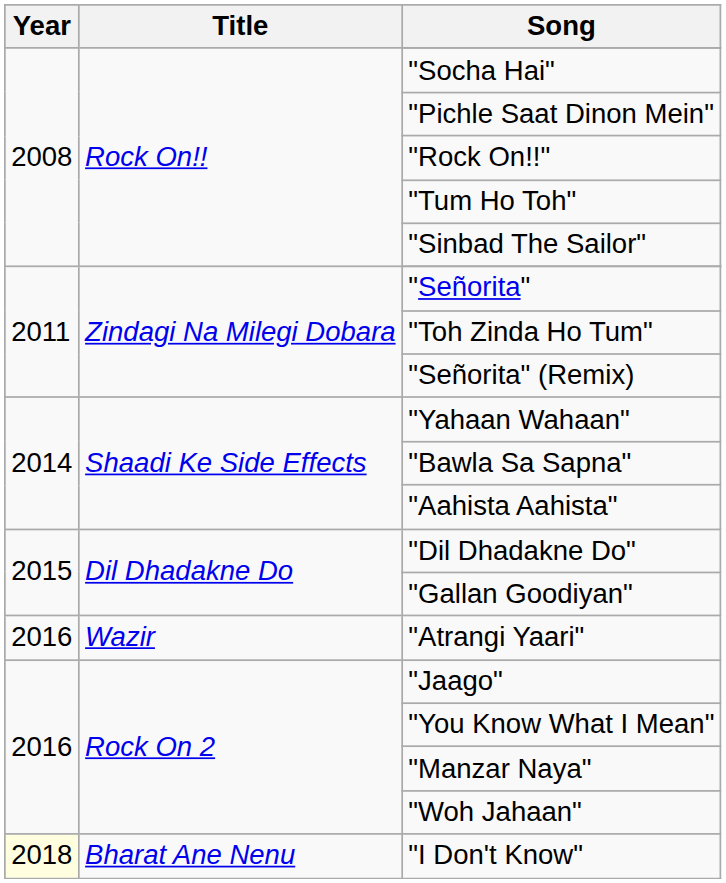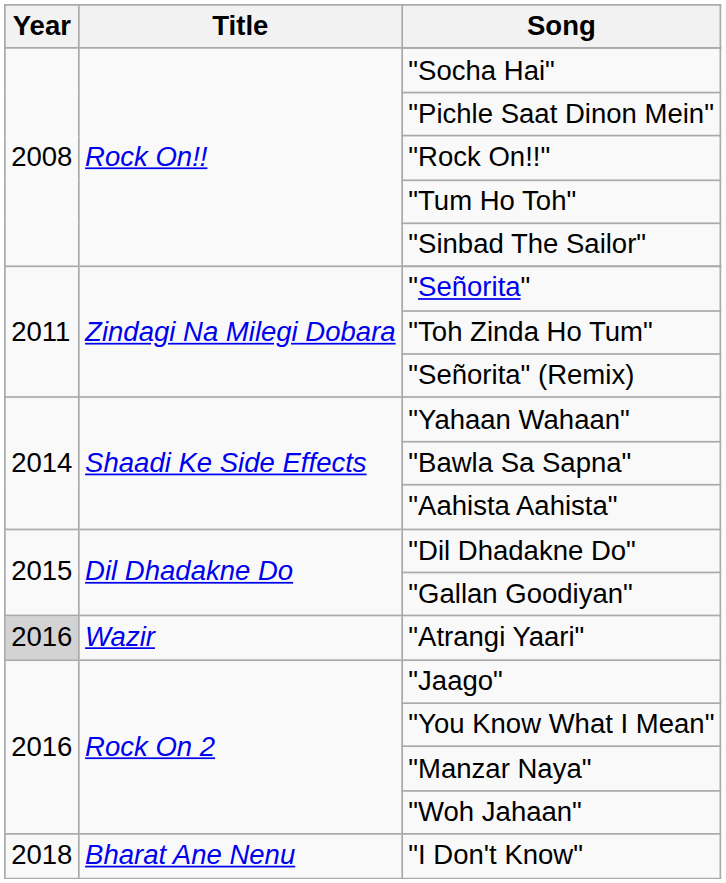(42, 637) no background -> (42, 637) lightgrey background
(42, 855) lightyellow background -> (42, 855) no background
